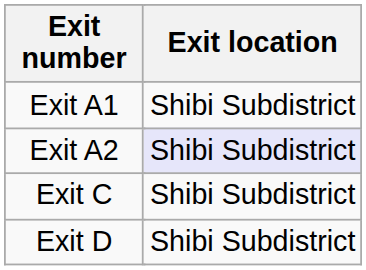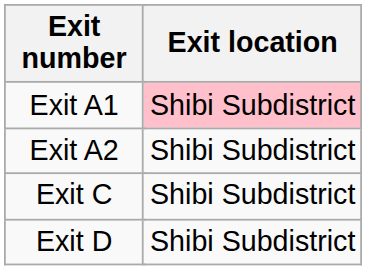(253, 104) no background -> (253, 104) pink background
(253, 150) lavender background -> (253, 150) no background
